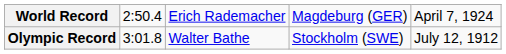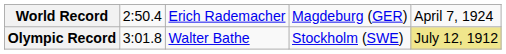(456, 38) no background -> (456, 38) khaki background
